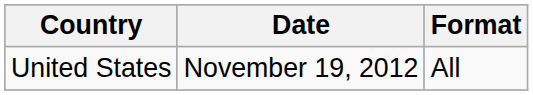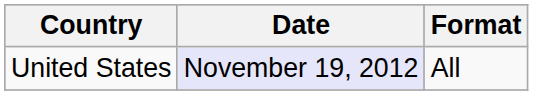(301, 68) no background -> (301, 68) lavender background
